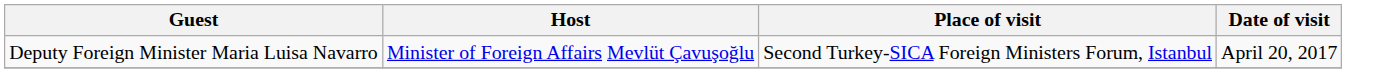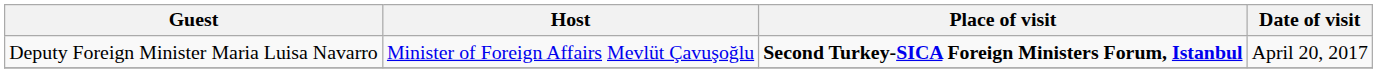(988, 51) normal -> (1003, 51) bold
